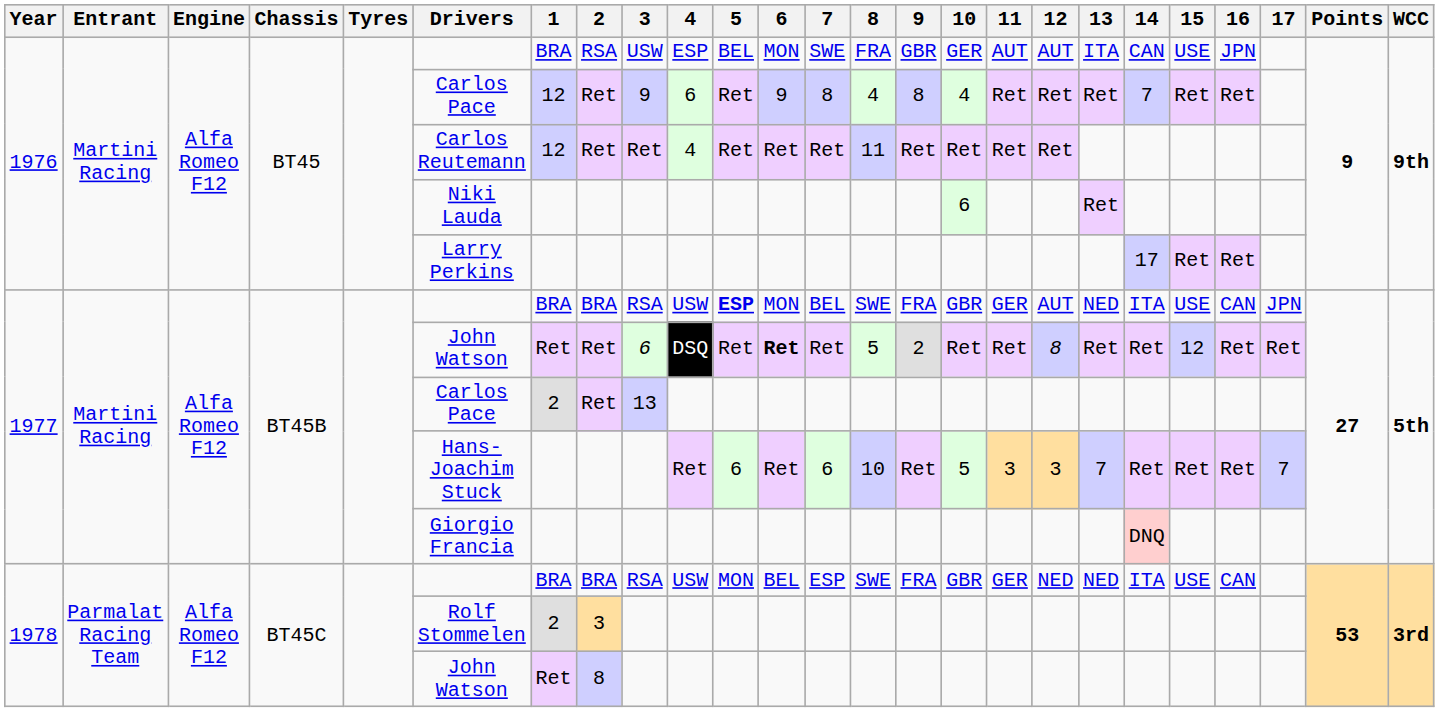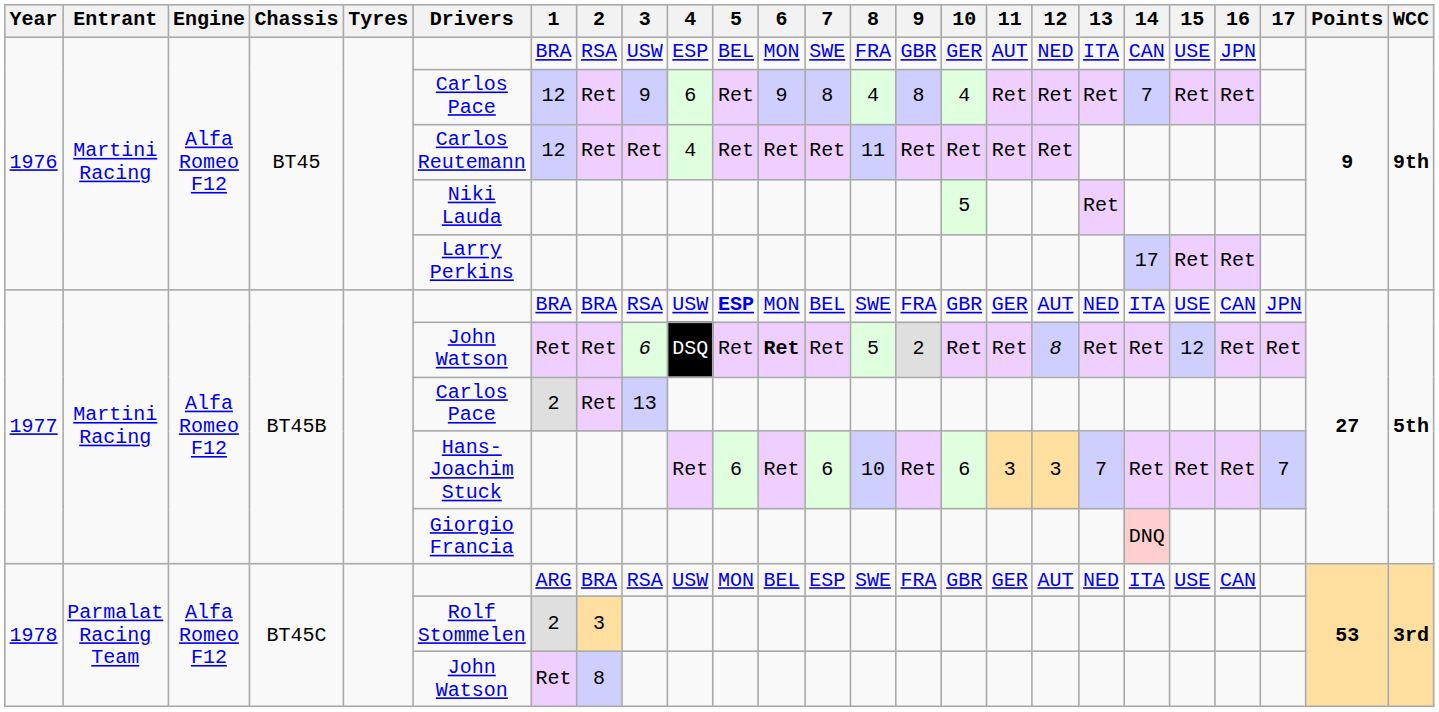(1055, 54) AUT -> (1055, 54) NED
(964, 207) 6 -> (964, 207) 5
(964, 471) 5 -> (964, 471) 6
(553, 581) BRA -> (553, 581) ARG
(1055, 581) NED -> (1055, 581) AUT
